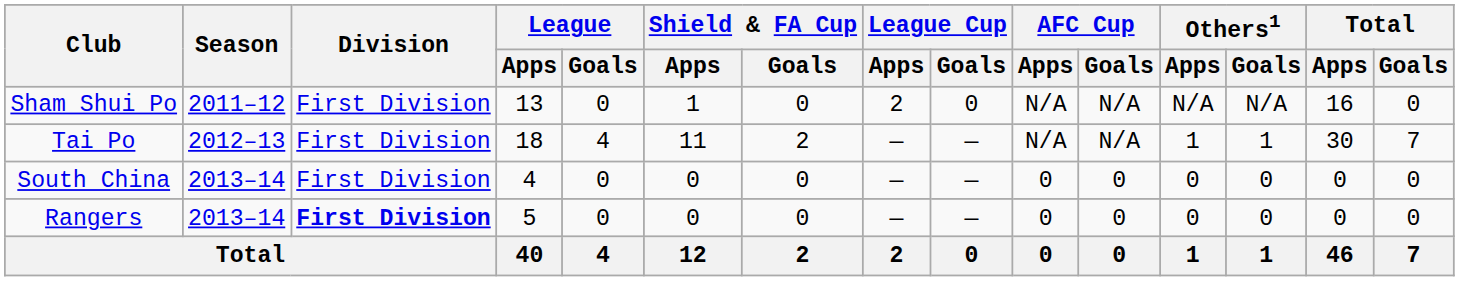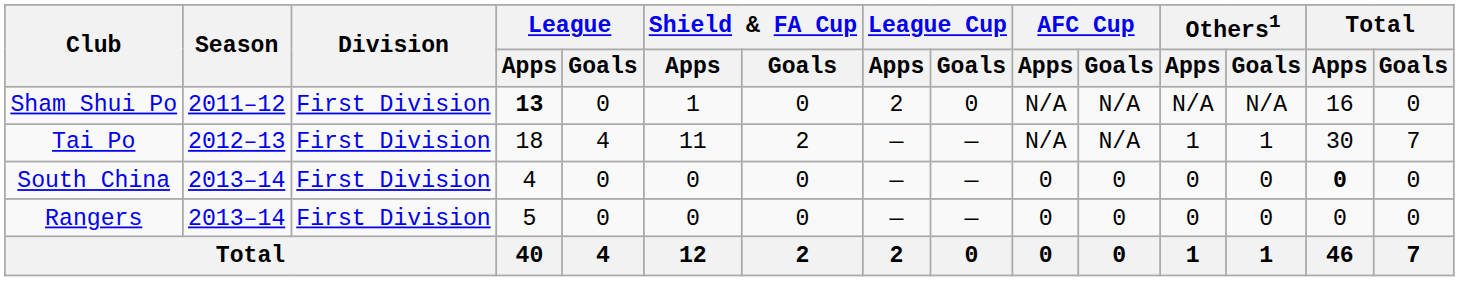(529, 105) normal -> (529, 105) bold
(1340, 181) normal -> (1340, 181) bold
(393, 218) bold -> (393, 218) normal
